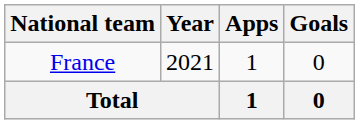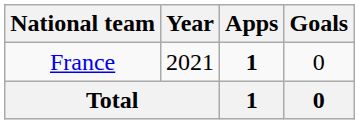(252, 61) normal -> (252, 61) bold
